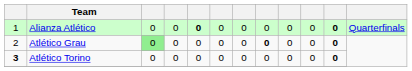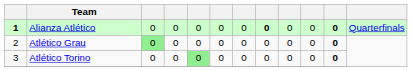(16, 27) normal -> (16, 27) bold
(198, 27) bold -> (198, 27) normal
(267, 27) normal -> (267, 27) bold
(267, 43) bold -> (267, 43) normal
(16, 58) bold -> (16, 58) normal
(198, 58) no background -> (198, 58) lightgreen background
